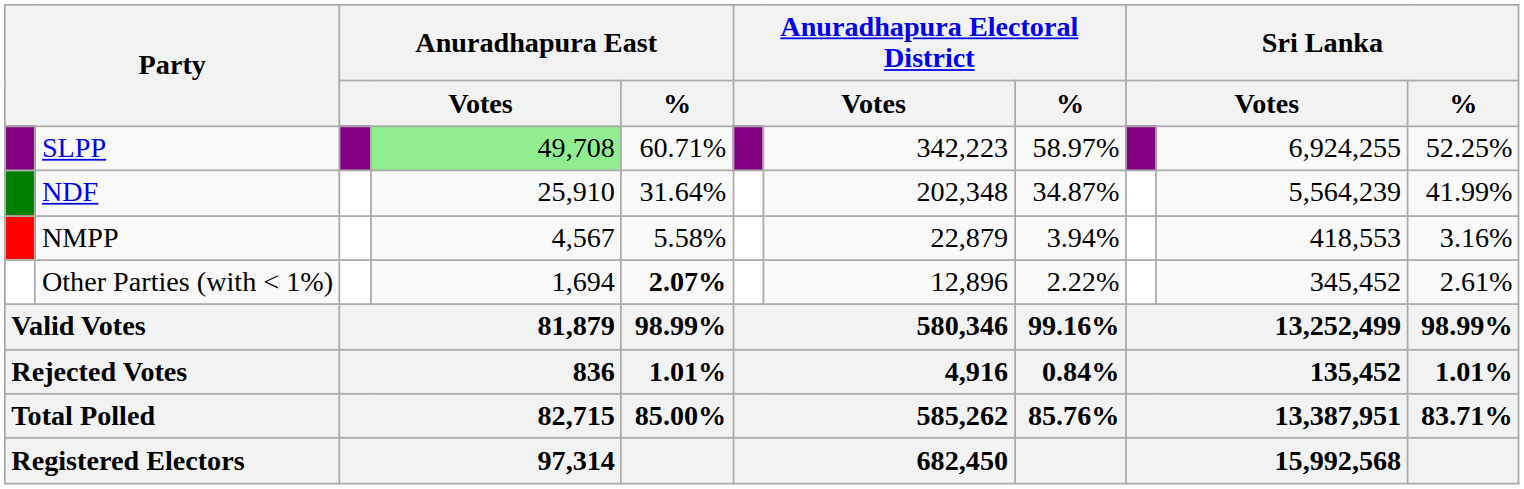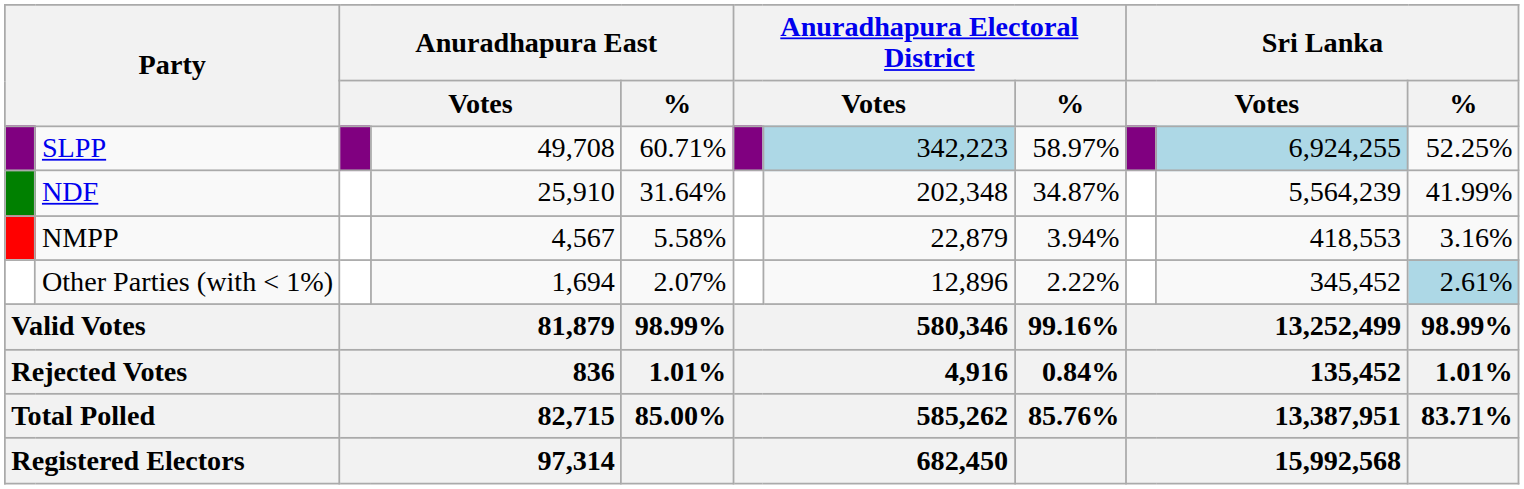(576, 147) lightgreen background -> (576, 147) no background
(962, 147) no background -> (962, 147) lightblue background
(1345, 147) no background -> (1345, 147) lightblue background
(688, 281) bold -> (690, 281) normal
(1476, 281) no background -> (1476, 281) lightblue background
